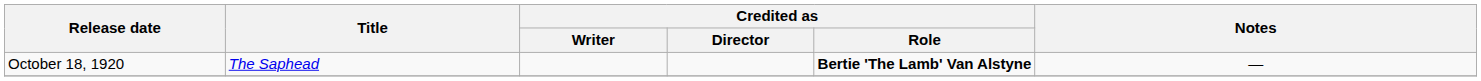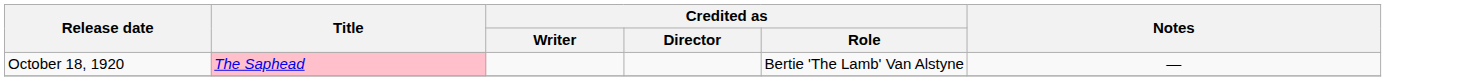(274, 64) no background -> (259, 64) pink background
(924, 64) bold -> (864, 64) normal
